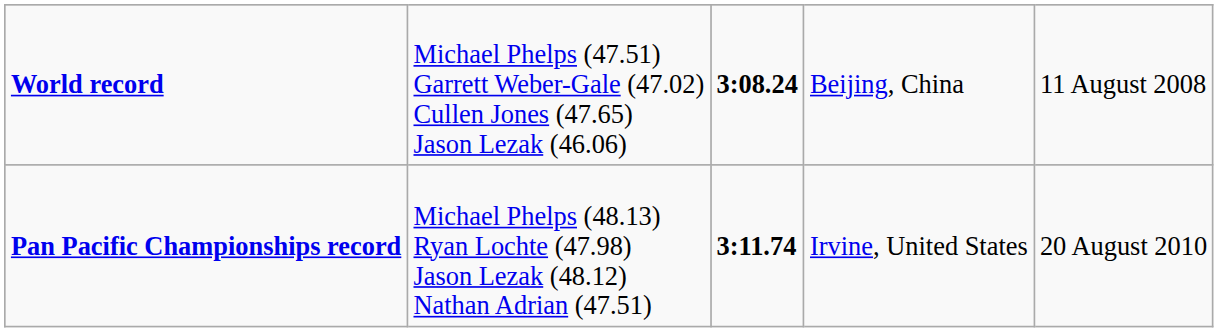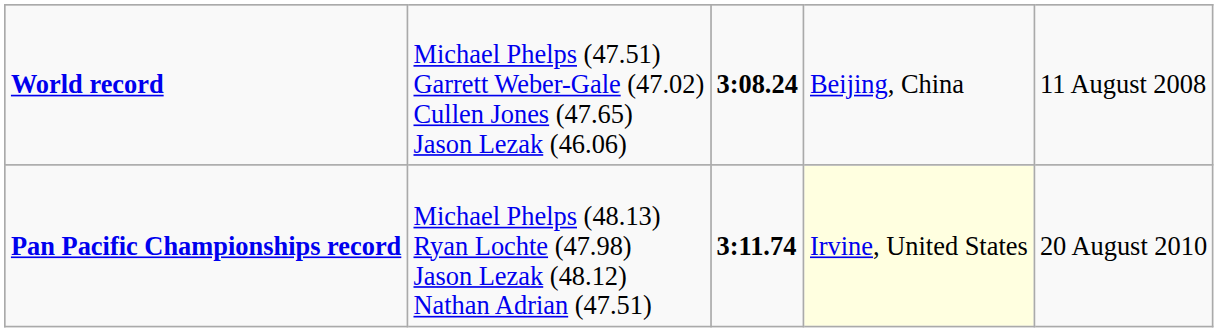(919, 245) no background -> (919, 245) lightyellow background
